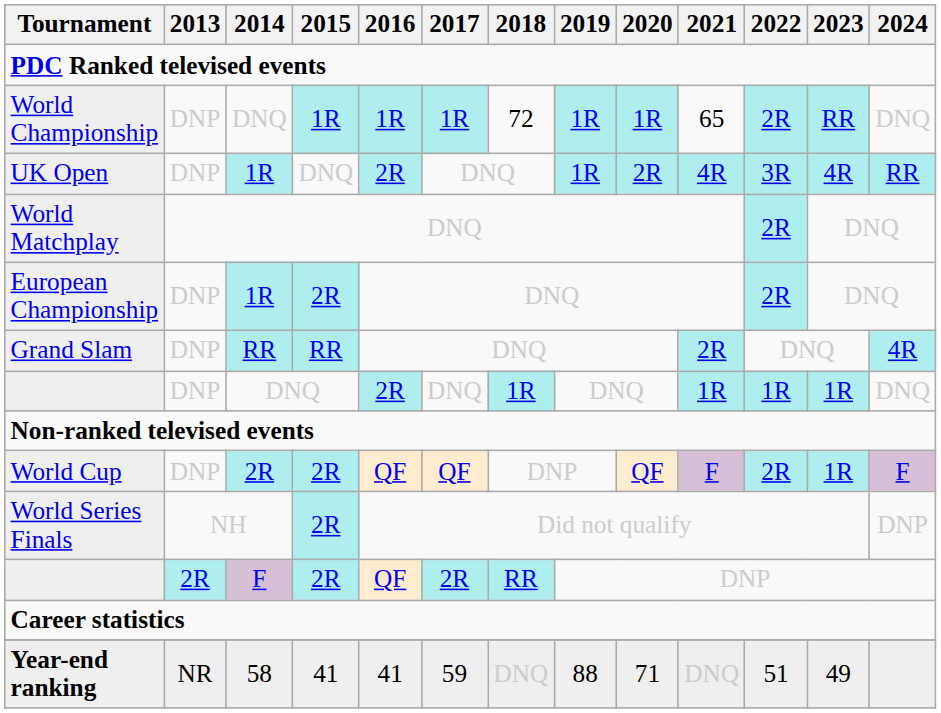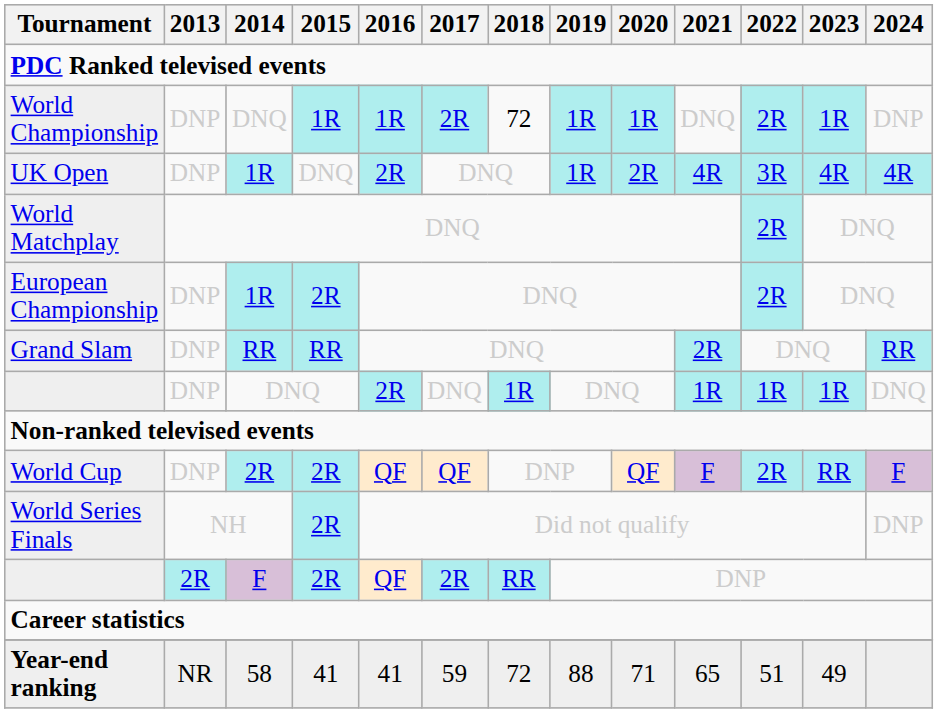(454, 118) 1R -> (454, 118) 2R
(712, 118) 65 -> (708, 118) DNQ
(838, 118) RR -> (834, 118) 1R
(903, 118) DNQ -> (898, 118) DNP
(903, 173) RR -> (898, 173) 4R
(903, 350) 4R -> (898, 350) RR
(838, 470) 1R -> (834, 470) RR
(521, 673) DNQ -> (519, 673) 72
(712, 673) DNQ -> (708, 673) 65
